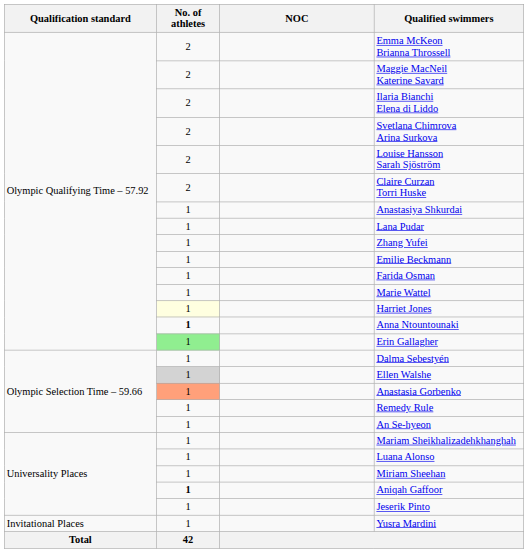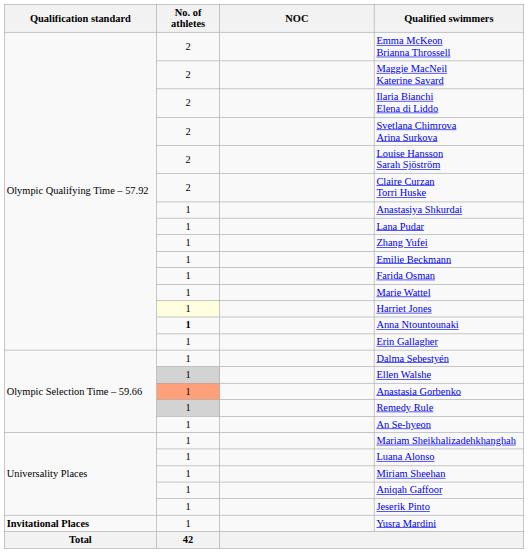(188, 342) lightgreen background -> (188, 342) no background
(188, 408) no background -> (188, 408) lightgrey background
(188, 490) bold -> (188, 490) normal
(45, 523) normal -> (48, 523) bold
